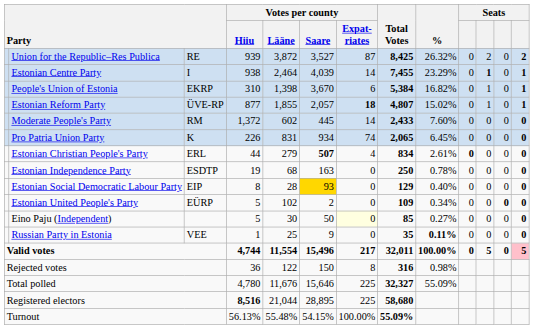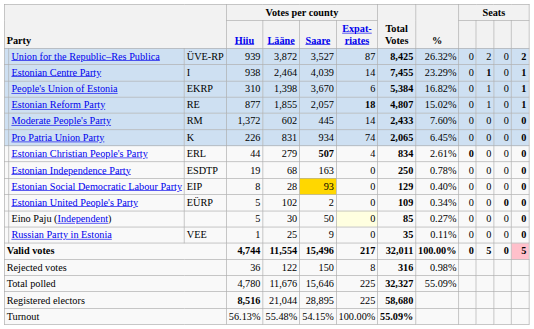(193, 56) RE -> (205, 56) ÜVE-RP
(205, 105) ÜVE-RP -> (193, 105) RE
(443, 235) bold -> (443, 235) normal
